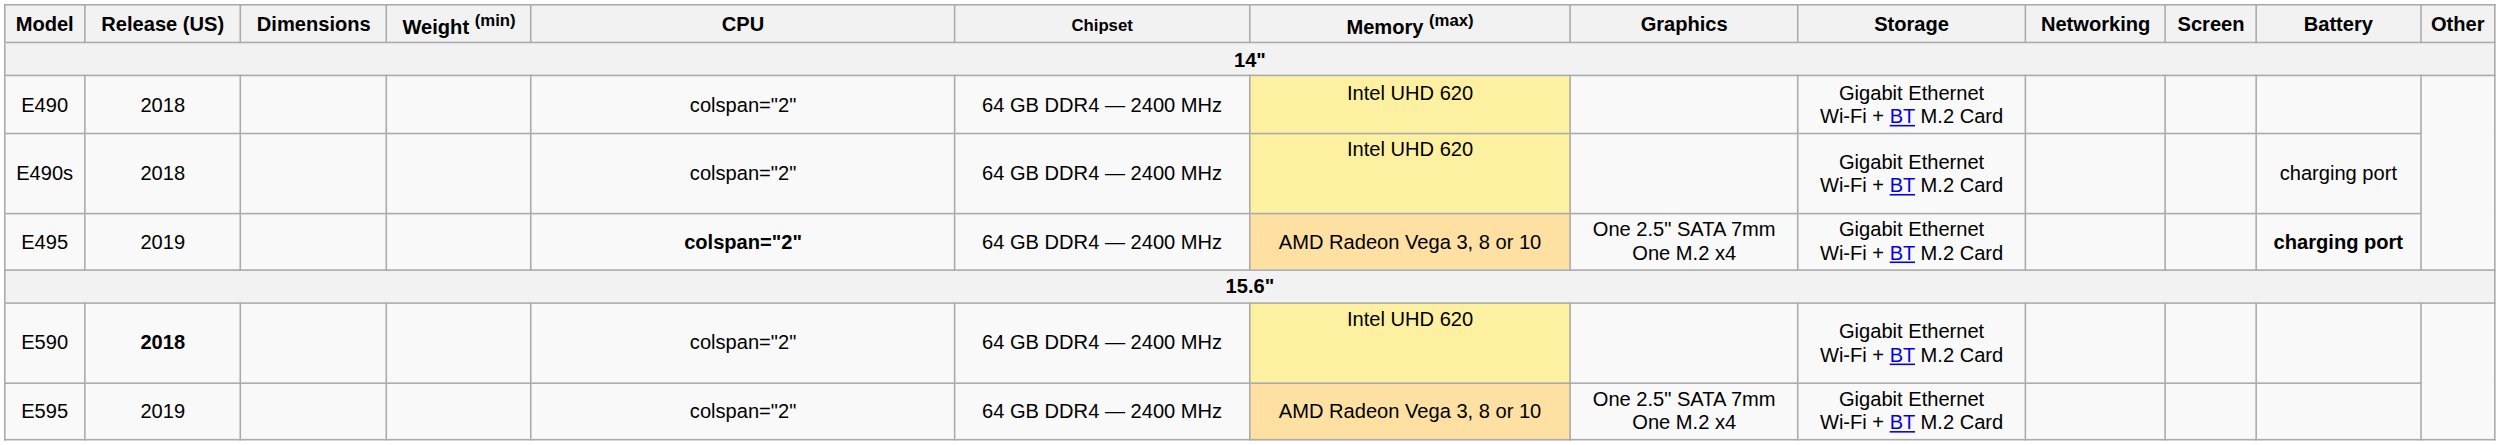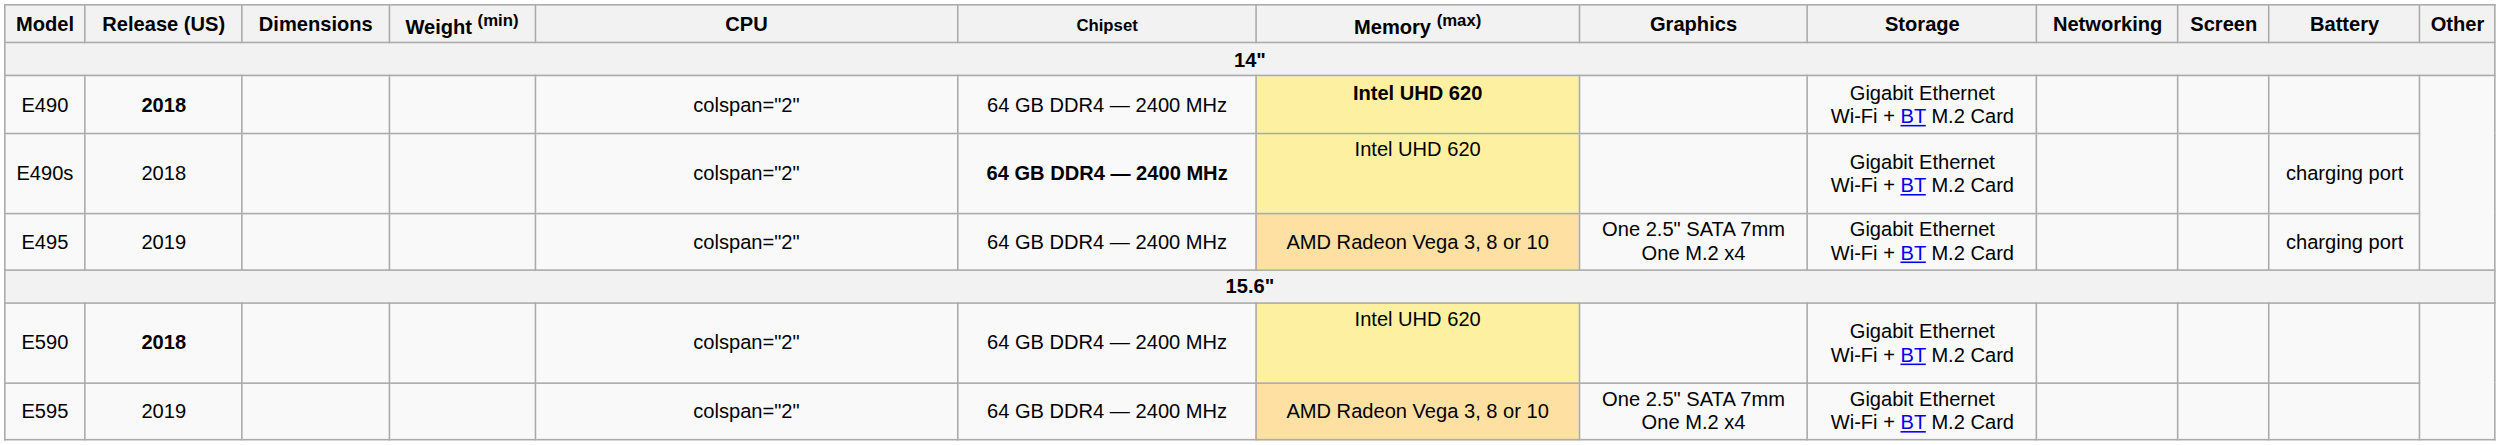(163, 104) normal -> (164, 104) bold
(1410, 93) normal -> (1418, 93) bold
(1102, 173) normal -> (1107, 173) bold
(743, 241) bold -> (746, 241) normal
(2338, 241) bold -> (2345, 241) normal
